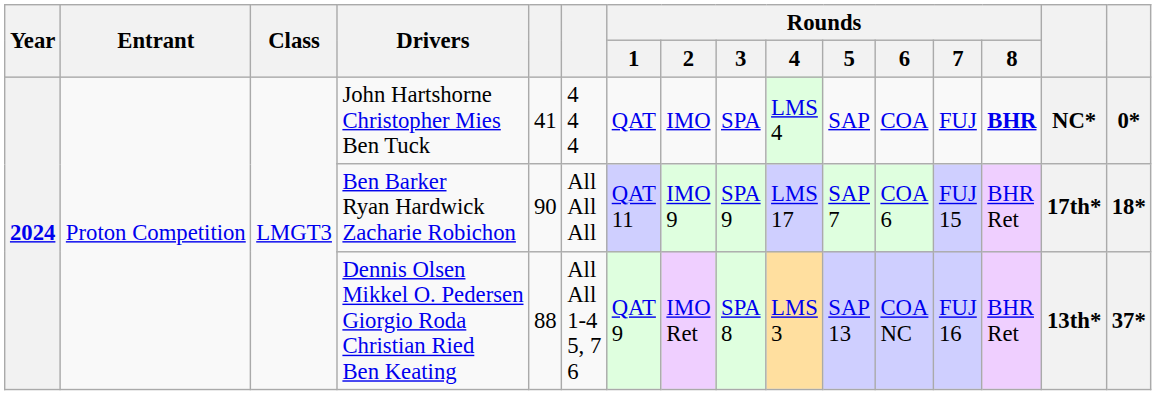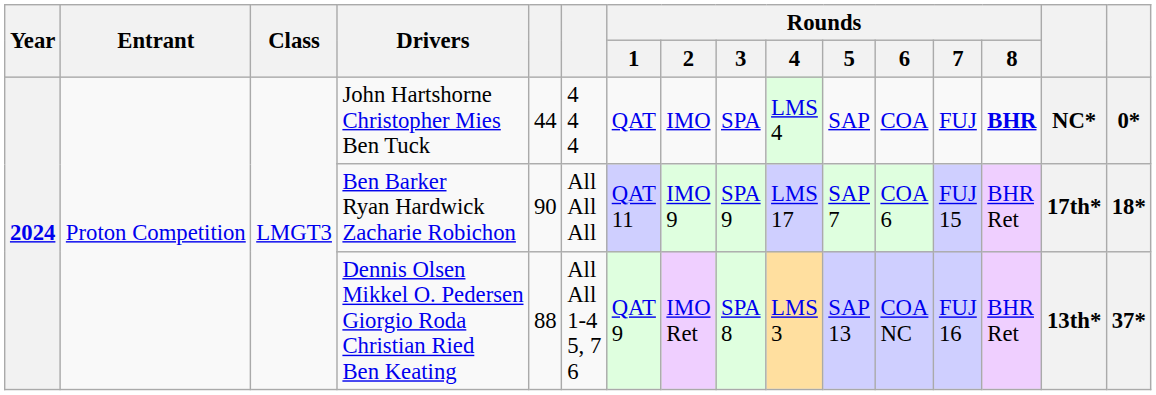(545, 120) 41 -> (545, 120) 44
